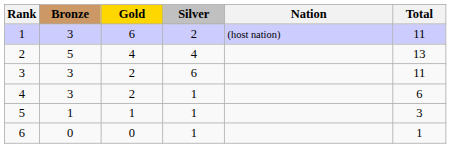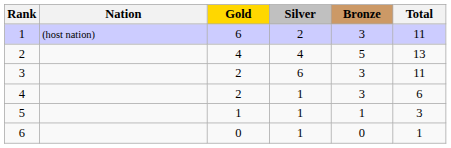columns swapped: (309, 14) <-> (70, 14)
